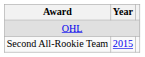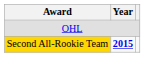(57, 44) no background -> (57, 44) gold background
(123, 44) normal -> (123, 44) bold
